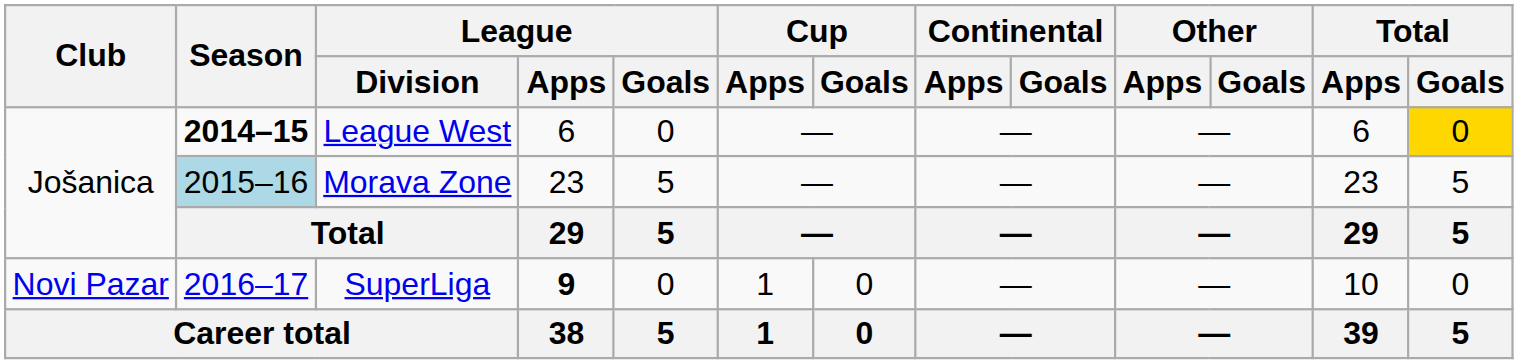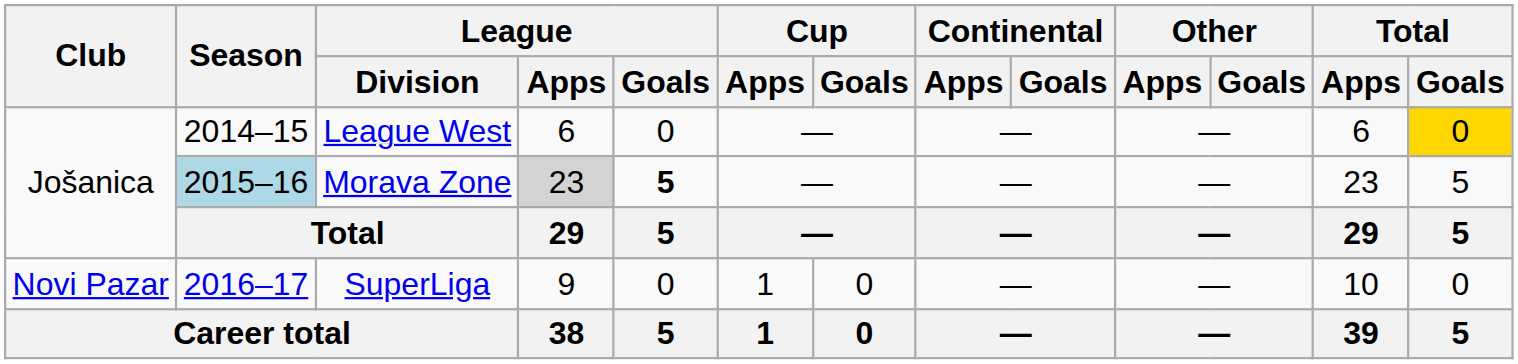(246, 132) bold -> (246, 132) normal
(566, 182) no background -> (566, 182) lightgrey background
(666, 182) normal -> (666, 182) bold
(566, 283) bold -> (566, 283) normal
